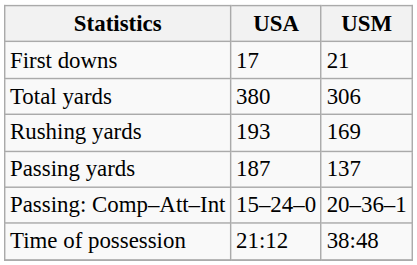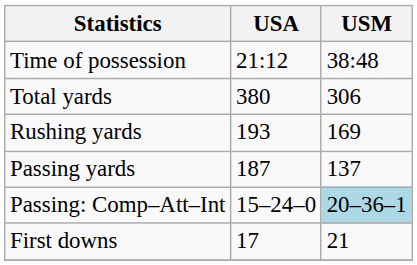rows swapped: (64, 59) <-> (98, 241)
(367, 204) no background -> (367, 204) lightblue background
